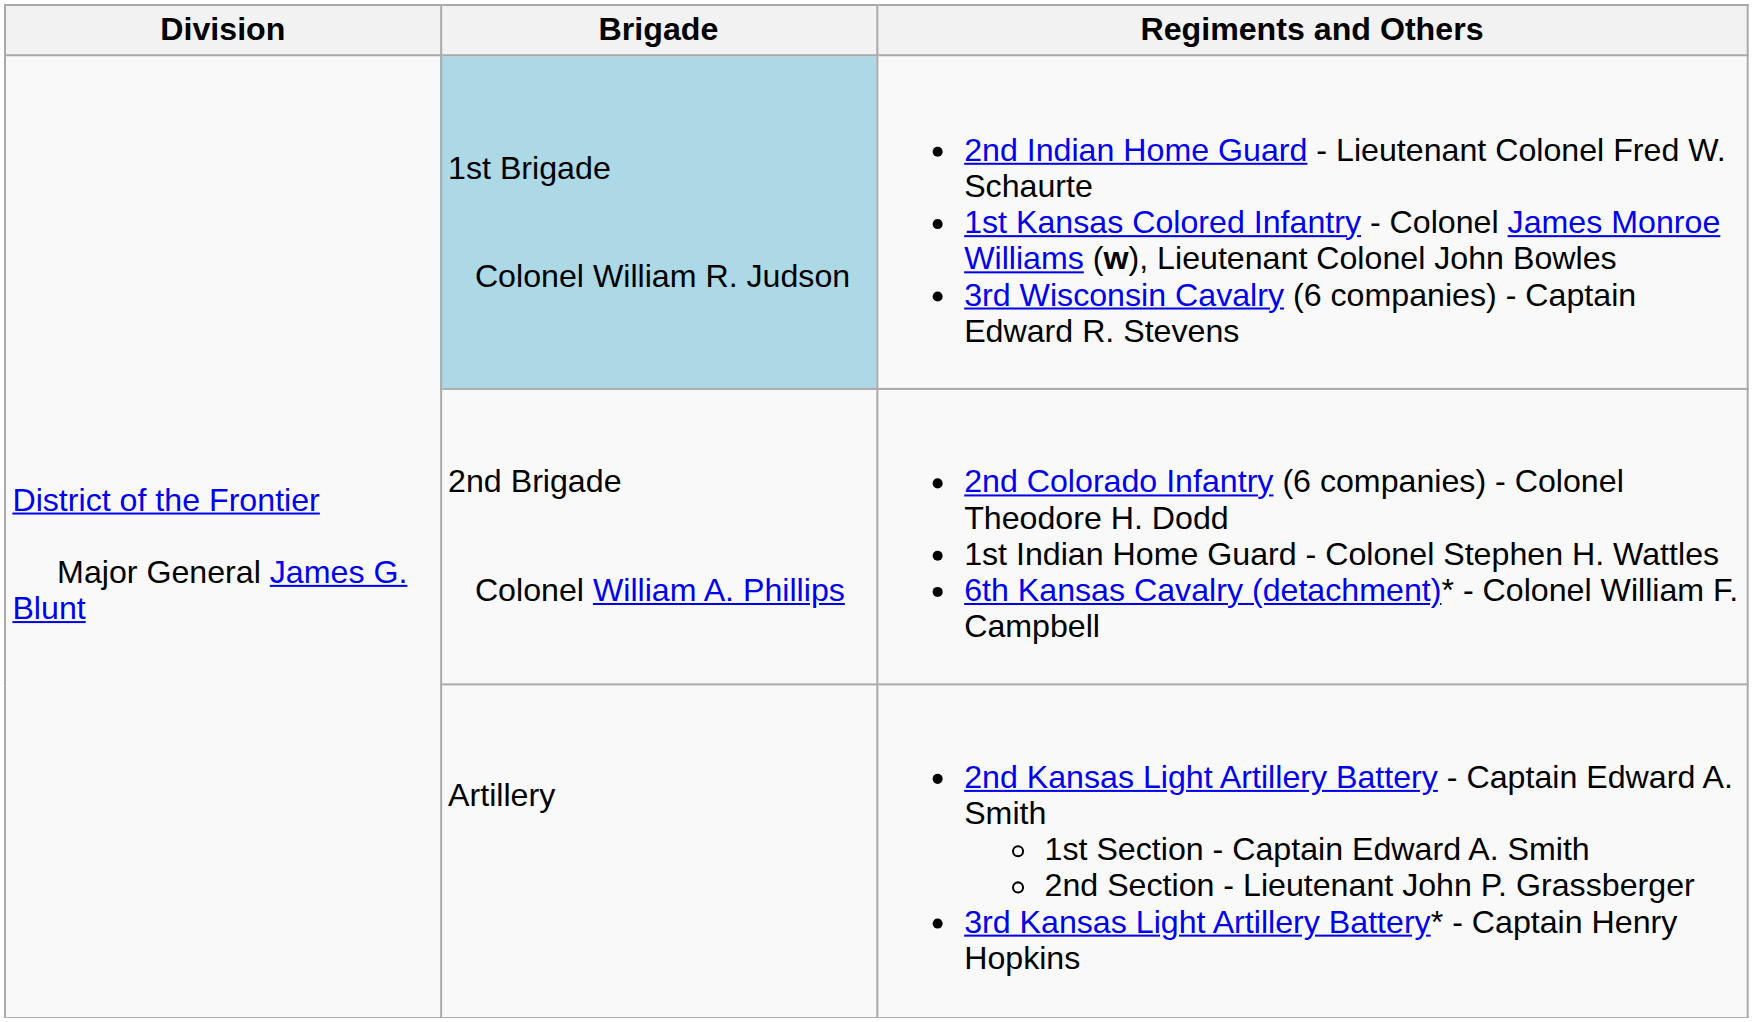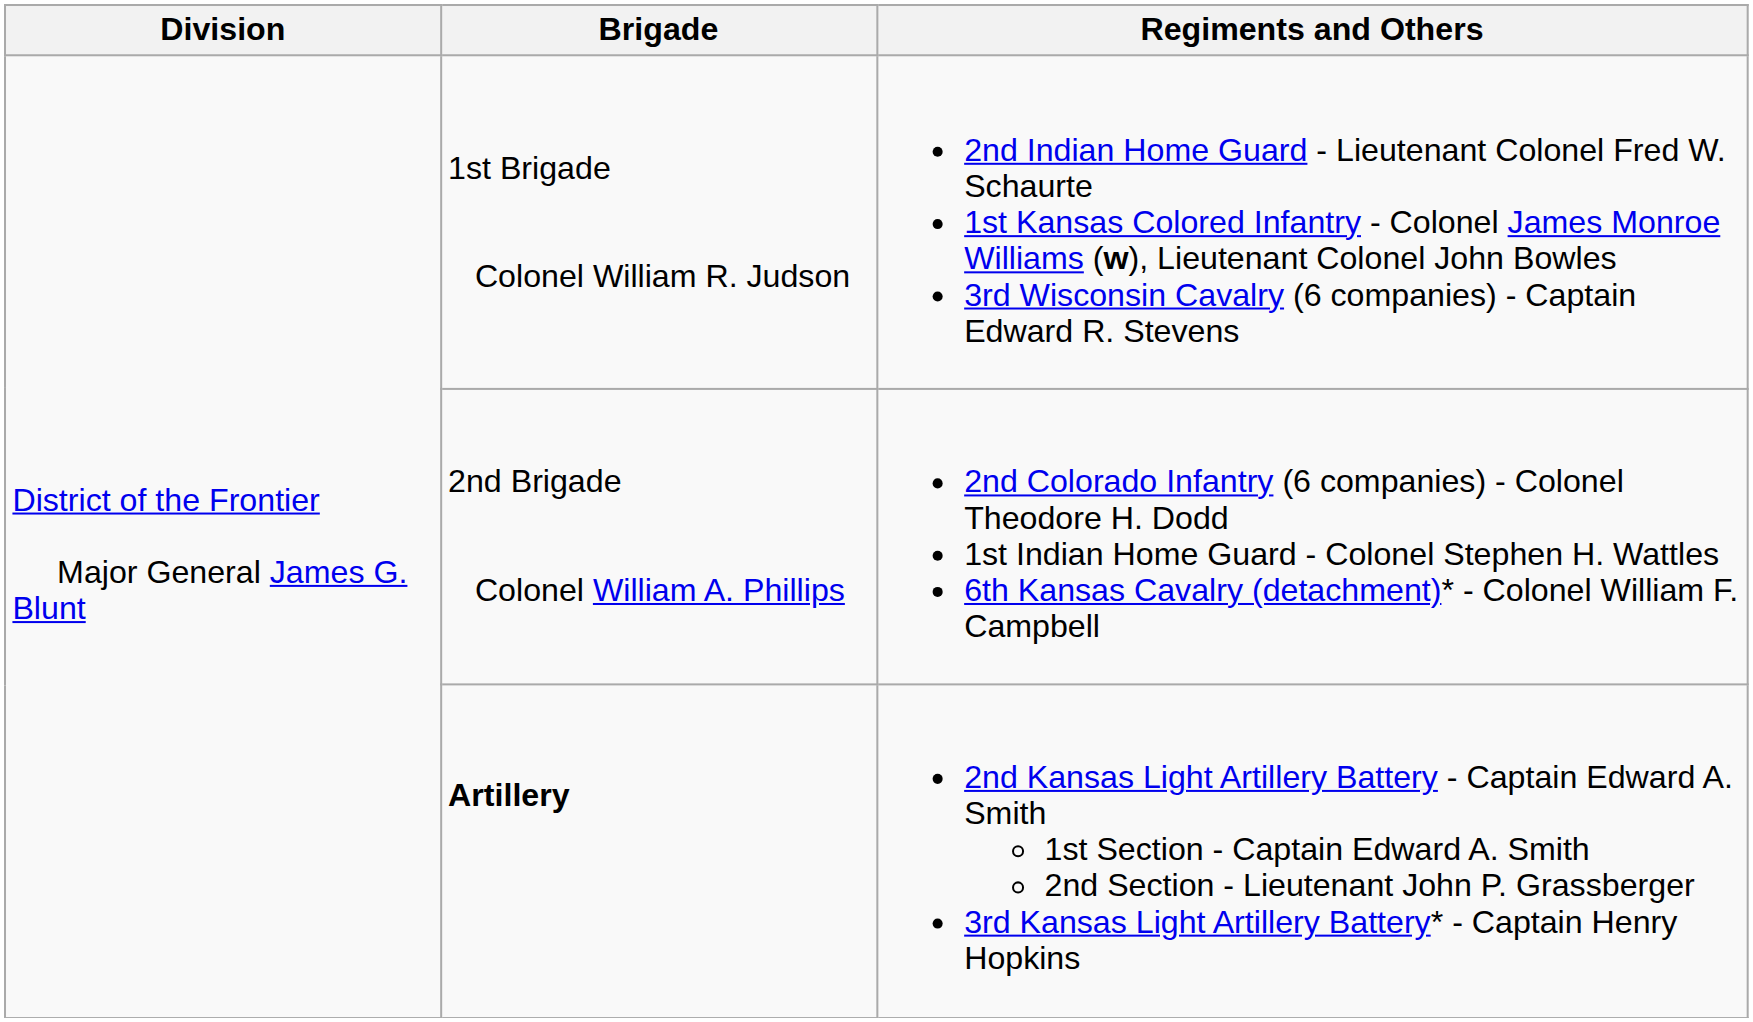(649, 221) lightblue background -> (649, 221) no background
(502, 850) normal -> (509, 850) bold
